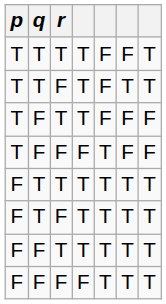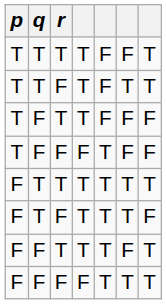(150, 217) T -> (150, 217) F
(128, 250) T -> (128, 250) F
